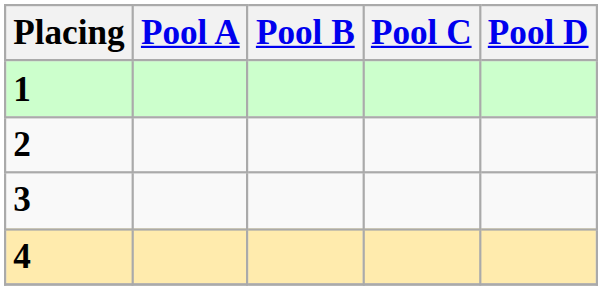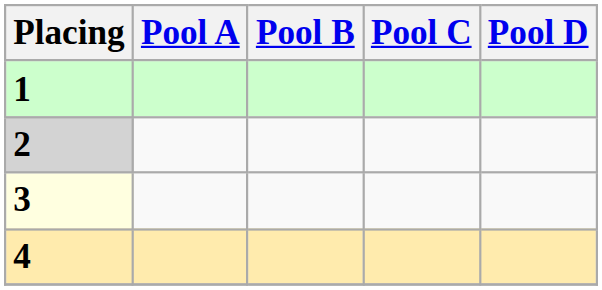(22, 144) no background -> (22, 144) lightgrey background
(22, 199) no background -> (22, 199) lightyellow background
